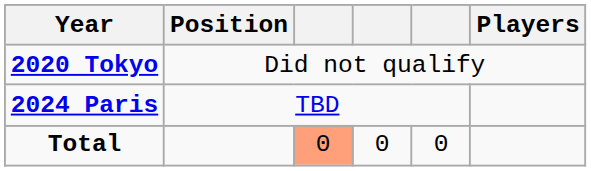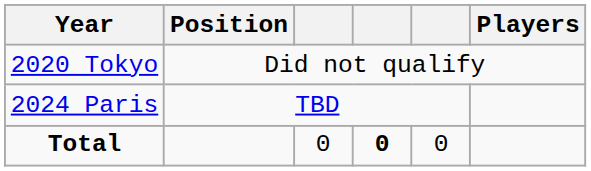(85, 65) bold -> (85, 65) normal
(85, 105) bold -> (85, 105) normal
(323, 145) lightsalmon background -> (323, 145) no background
(382, 145) normal -> (382, 145) bold
